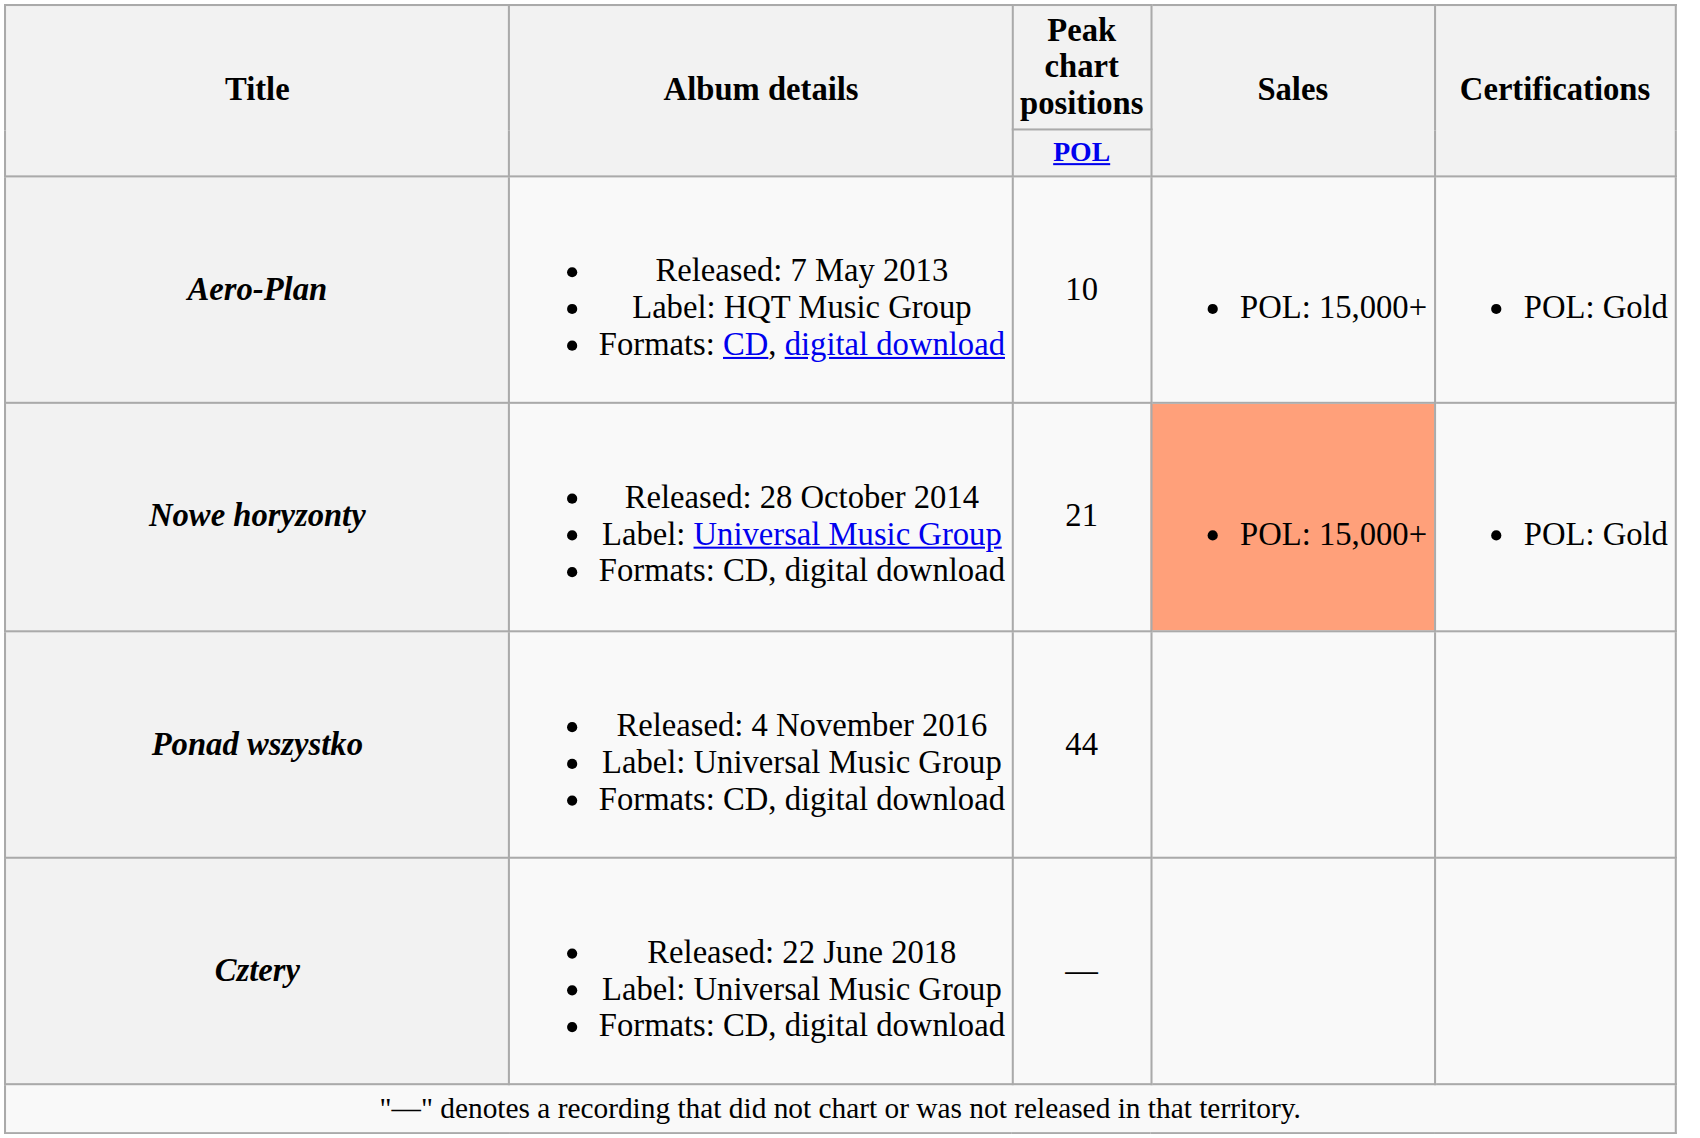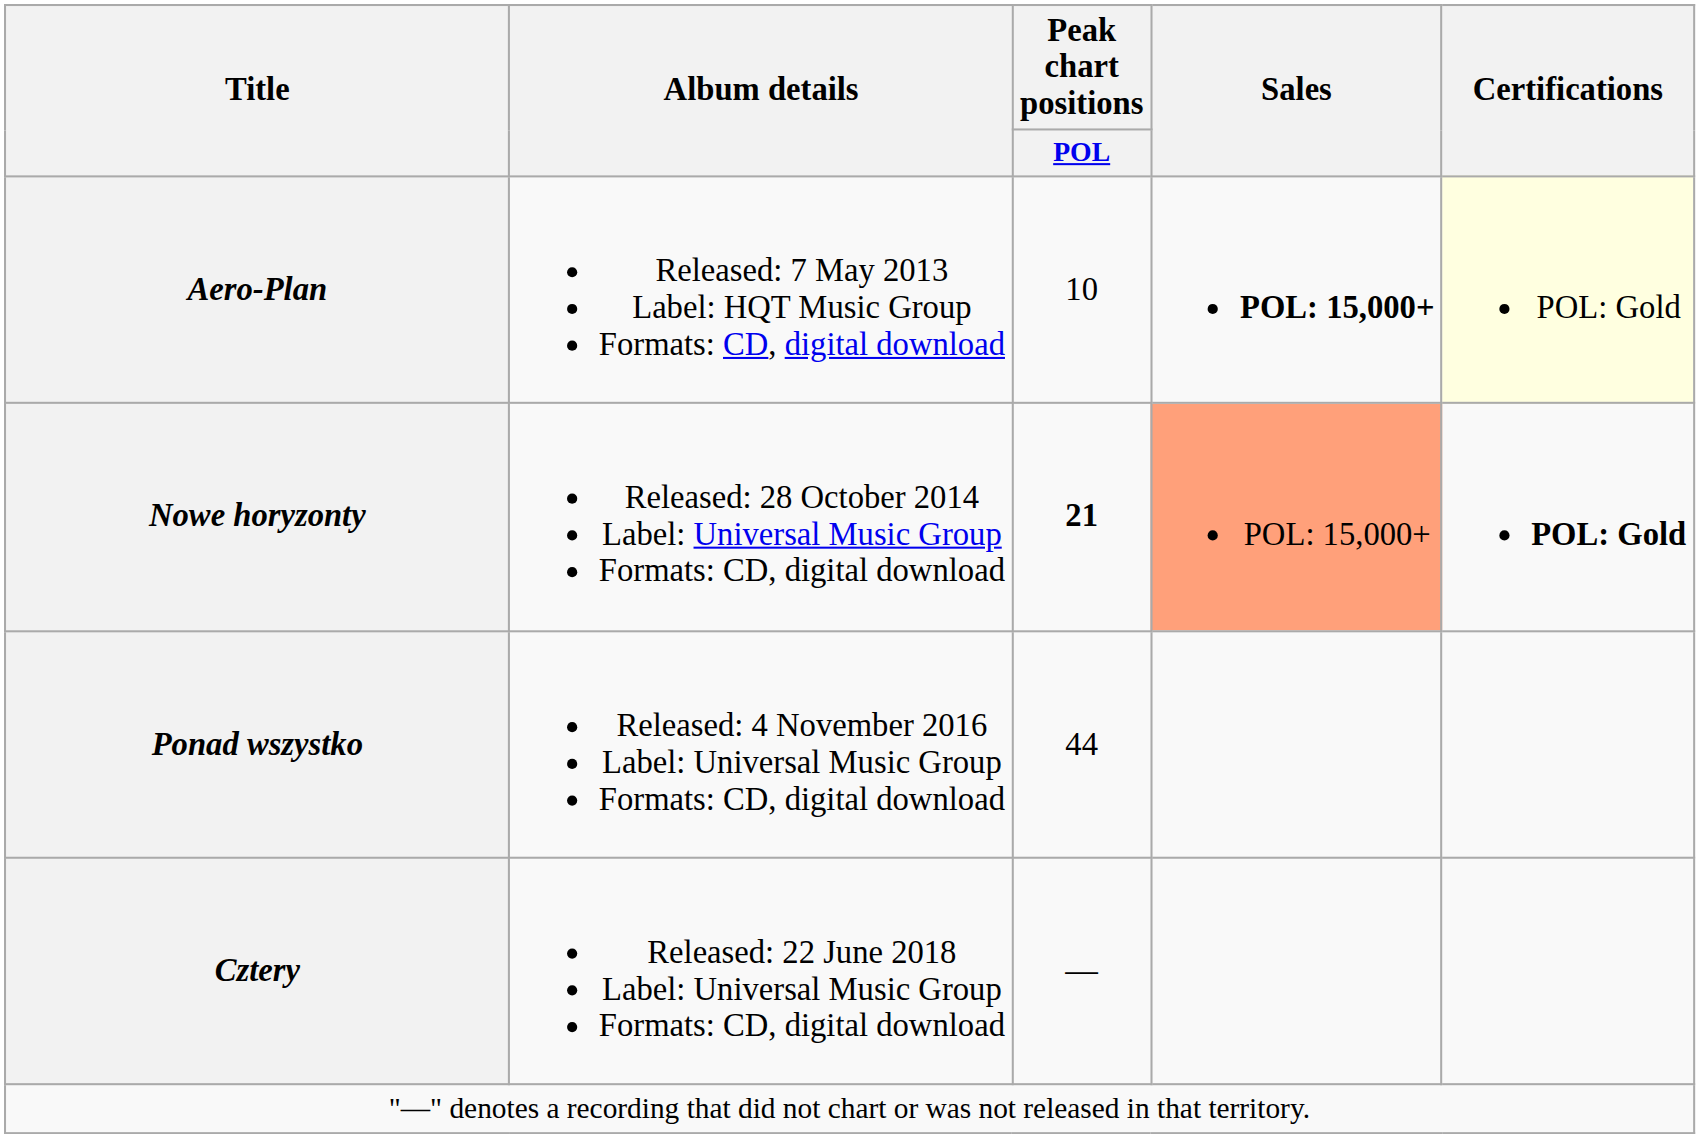(1293, 308) normal -> (1296, 308) bold
(1555, 308) no background -> (1568, 308) lightyellow background
(1082, 516) normal -> (1082, 516) bold
(1555, 535) normal -> (1568, 535) bold
